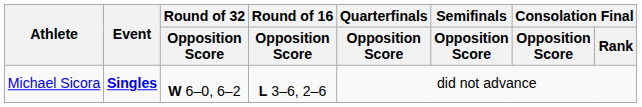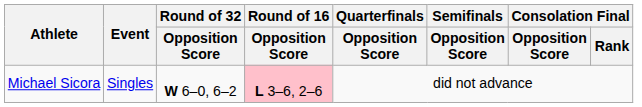(132, 84) bold -> (130, 84) normal
(293, 92) no background -> (289, 92) pink background
